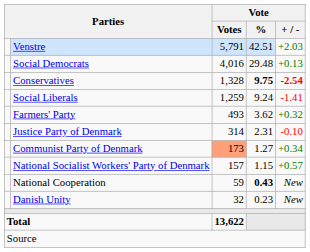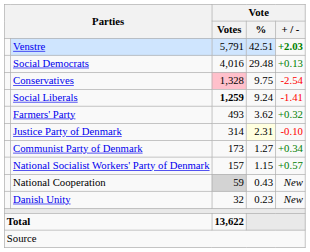(290, 47) normal -> (290, 47) bold
(232, 81) no background -> (232, 81) pink background
(264, 81) bold -> (264, 81) normal
(292, 81) bold -> (292, 81) normal
(232, 98) normal -> (232, 98) bold
(264, 132) no background -> (264, 132) lightyellow background
(236, 149) lightsalmon background -> (236, 149) no background
(239, 183) no background -> (239, 183) lightgrey background
(264, 183) bold -> (264, 183) normal
